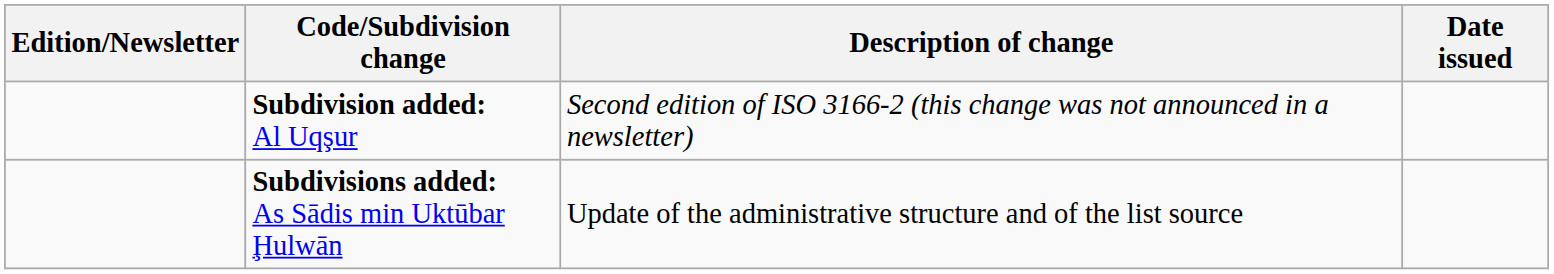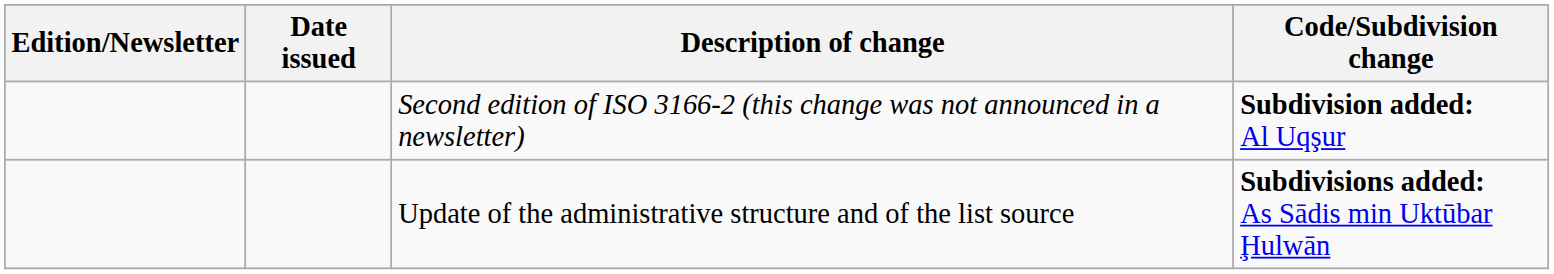columns swapped: (1475, 43) <-> (403, 43)
